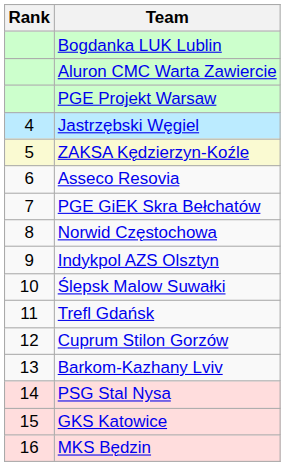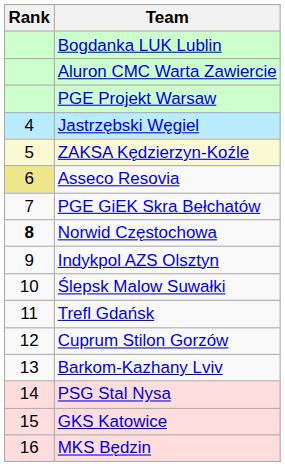(29, 179) no background -> (29, 179) khaki background
(29, 233) normal -> (29, 233) bold
